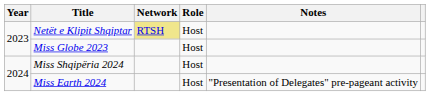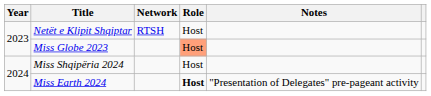(150, 30) khaki background -> (150, 30) no background
(193, 47) no background -> (193, 47) lightsalmon background
(193, 82) normal -> (193, 82) bold
